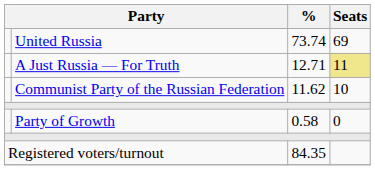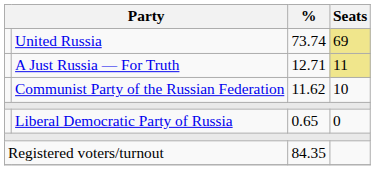(341, 41) no background -> (341, 41) khaki background
+ row: (124, 121)
- row: (65, 121)
